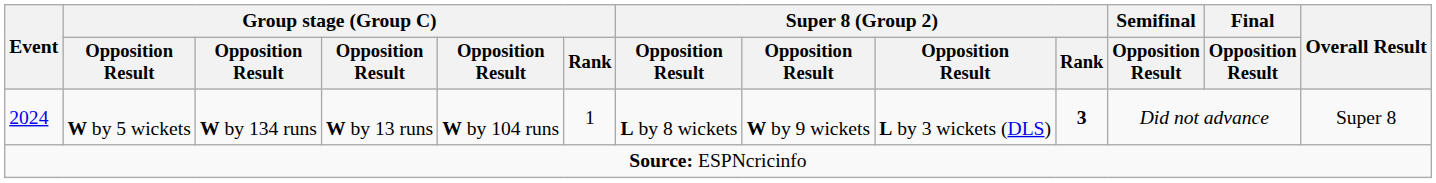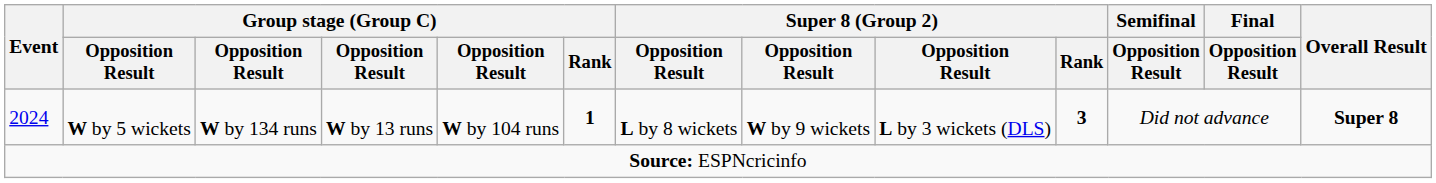(590, 117) normal -> (590, 117) bold
(1366, 117) normal -> (1366, 117) bold
